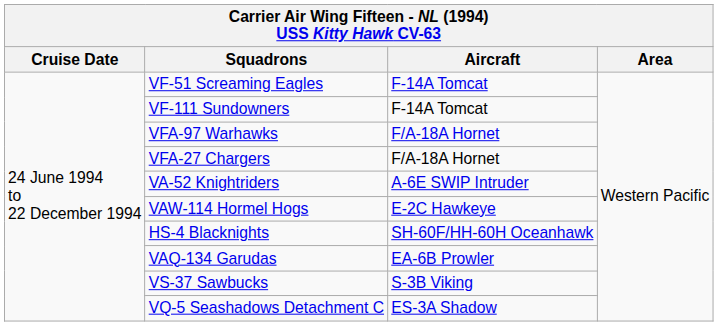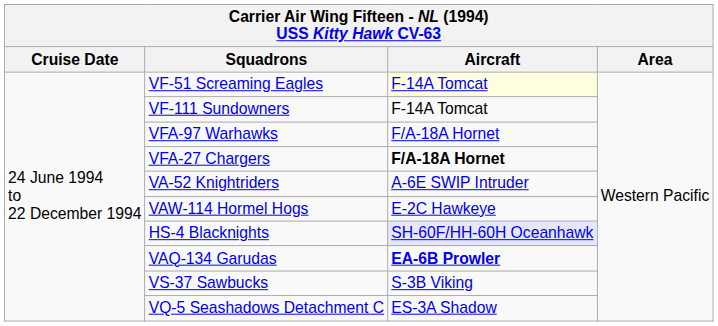(439, 84) no background -> (439, 84) lightyellow background
(445, 158) normal -> (448, 158) bold
(492, 233) no background -> (492, 233) lavender background
(443, 258) normal -> (446, 258) bold
